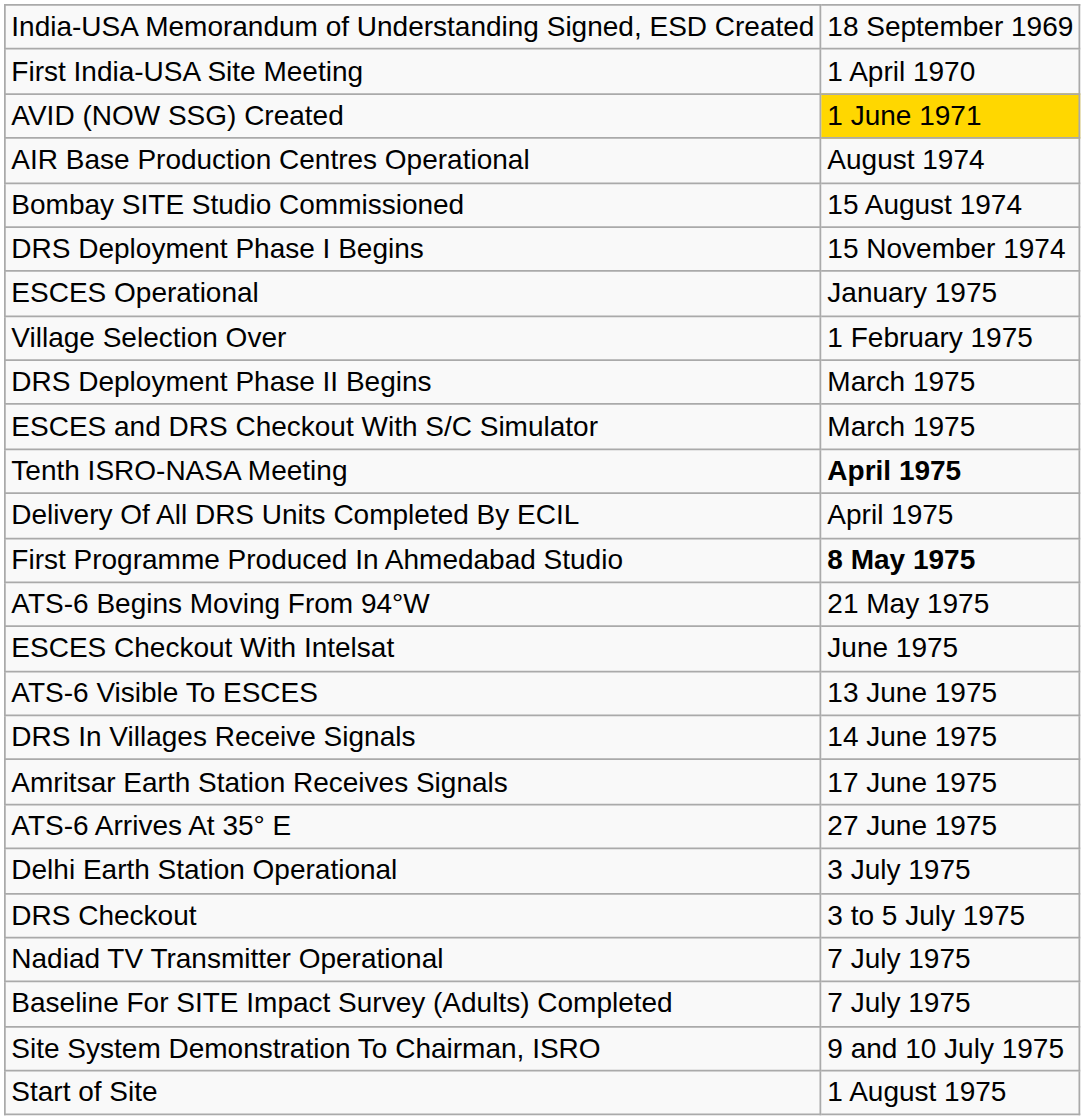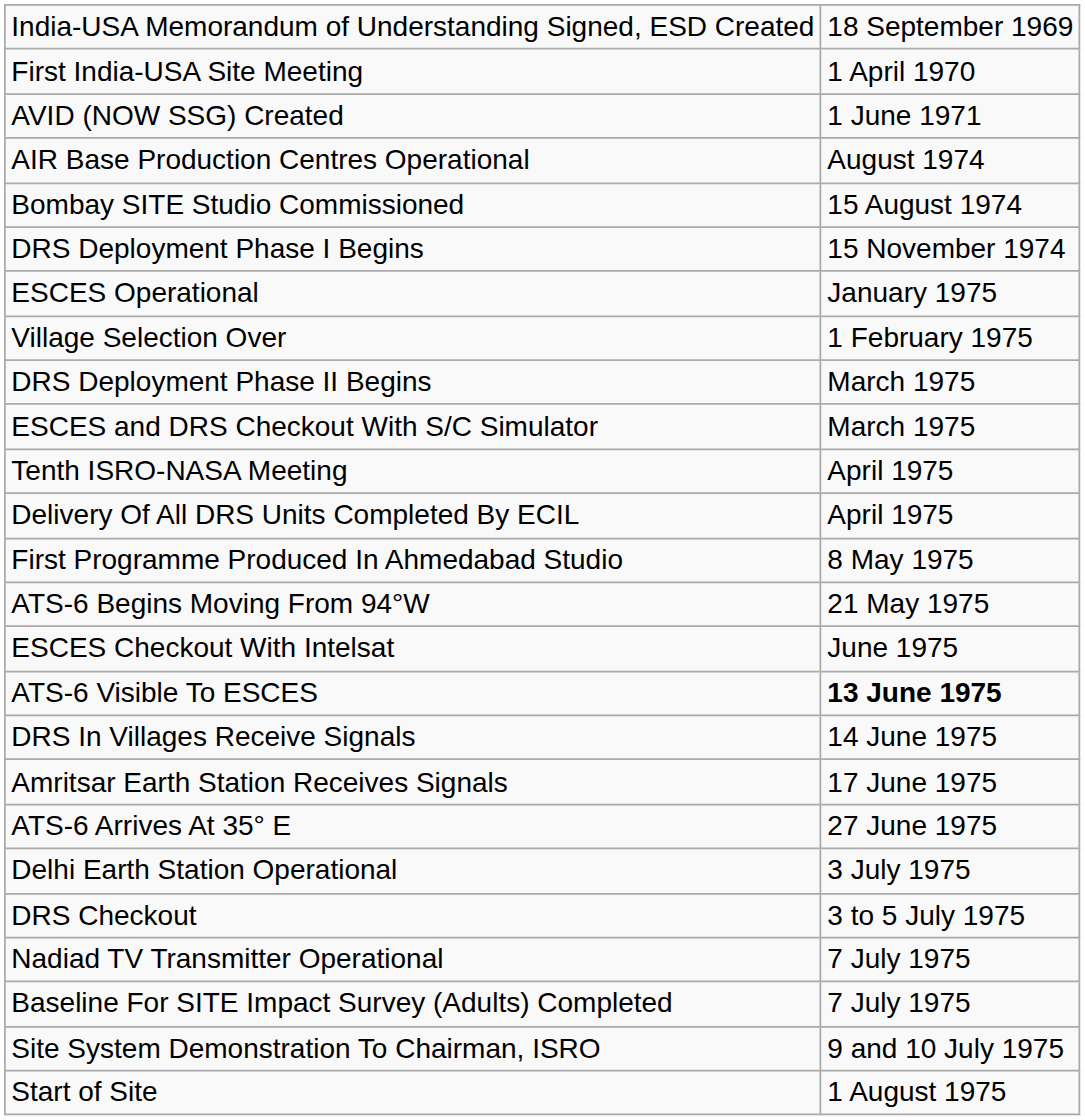(904, 115) gold background -> (904, 115) no background
(894, 470) bold -> (890, 470) normal
(901, 559) bold -> (901, 559) normal
(912, 692) normal -> (915, 692) bold
